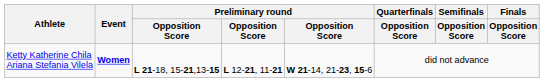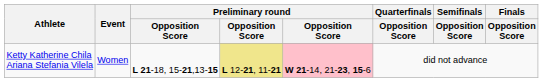(114, 61) bold -> (113, 61) normal
(253, 71) no background -> (251, 71) khaki background
(329, 71) no background -> (328, 71) pink background
